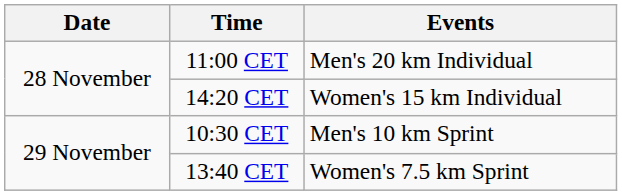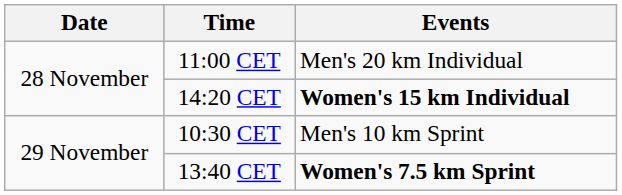(436, 97) normal -> (435, 97) bold
(419, 171) normal -> (418, 171) bold
